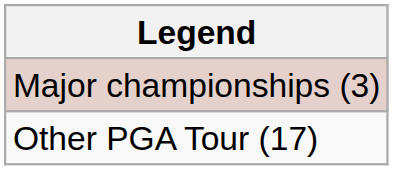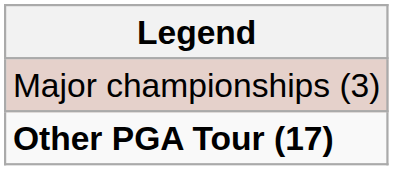(166, 138) normal -> (173, 138) bold
